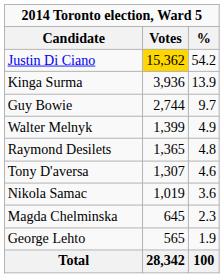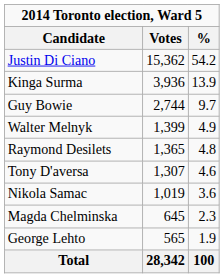(166, 60) gold background -> (166, 60) no background
